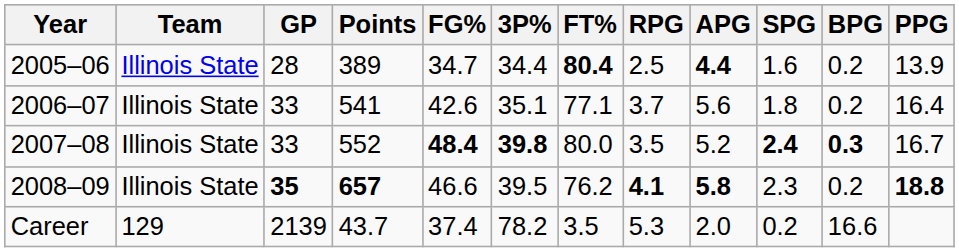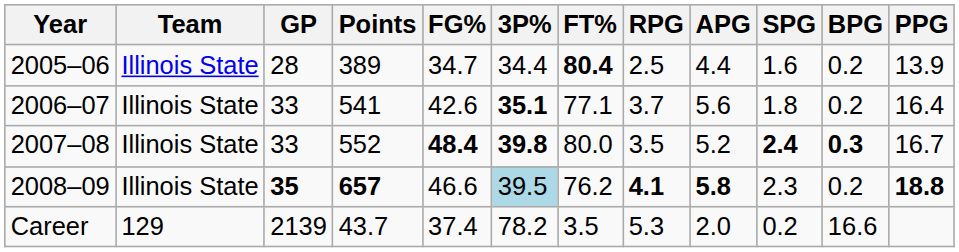(713, 65) bold -> (713, 65) normal
(523, 105) normal -> (523, 105) bold
(523, 186) no background -> (523, 186) lightblue background
